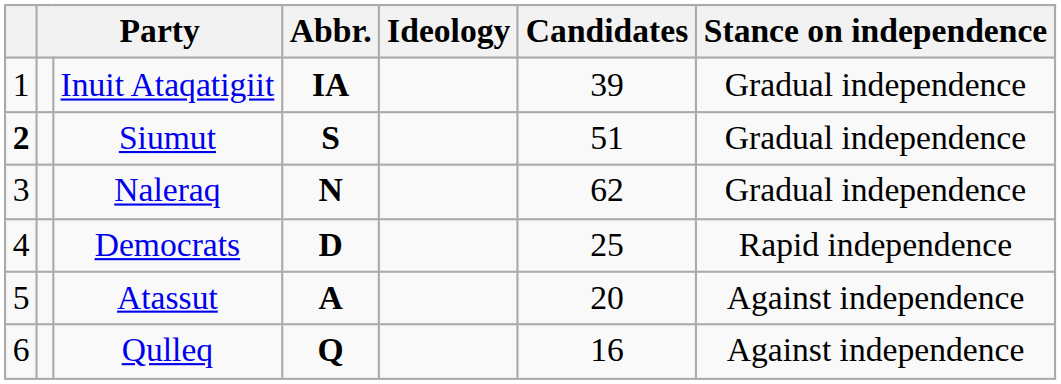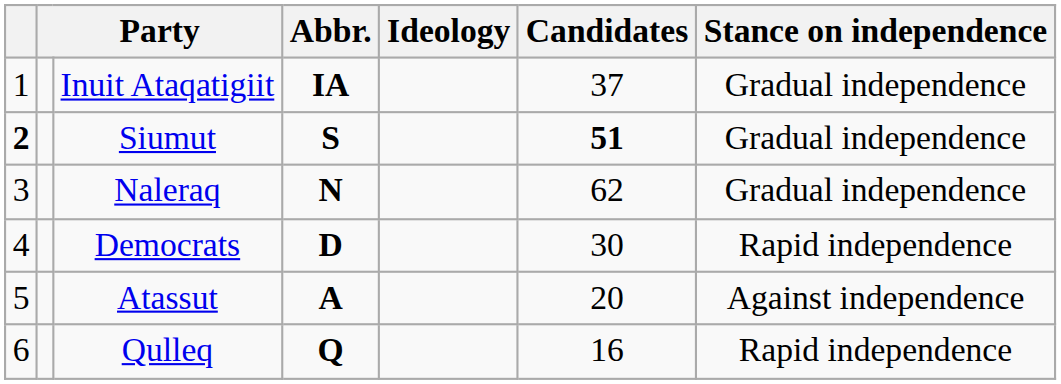(607, 84) 39 -> (607, 84) 37
(607, 137) normal -> (607, 137) bold
(607, 244) 25 -> (607, 244) 30
(876, 350) Against independence -> (876, 350) Rapid independence
